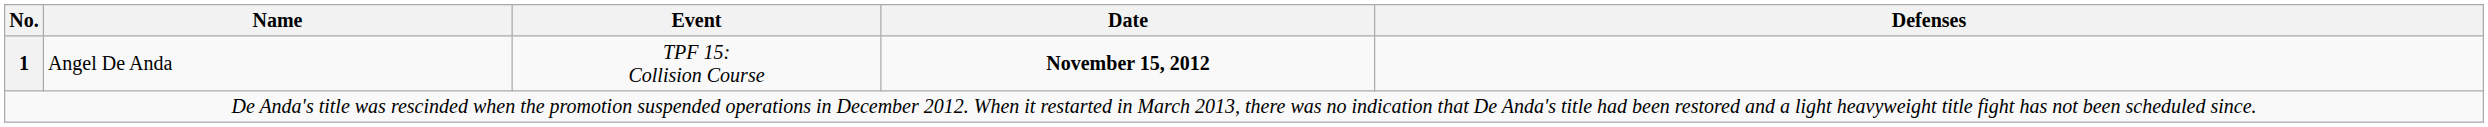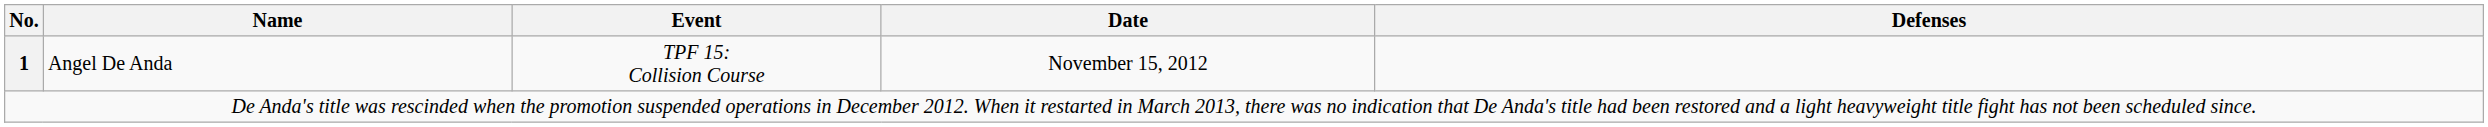(1128, 63) bold -> (1128, 63) normal
